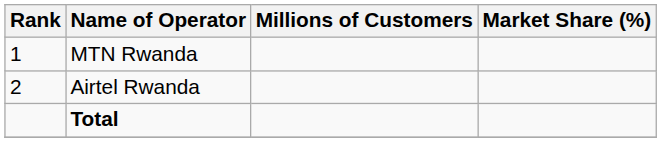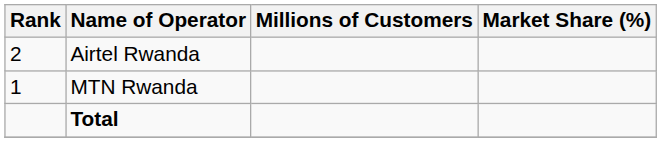rows swapped: (134, 53) <-> (135, 86)
